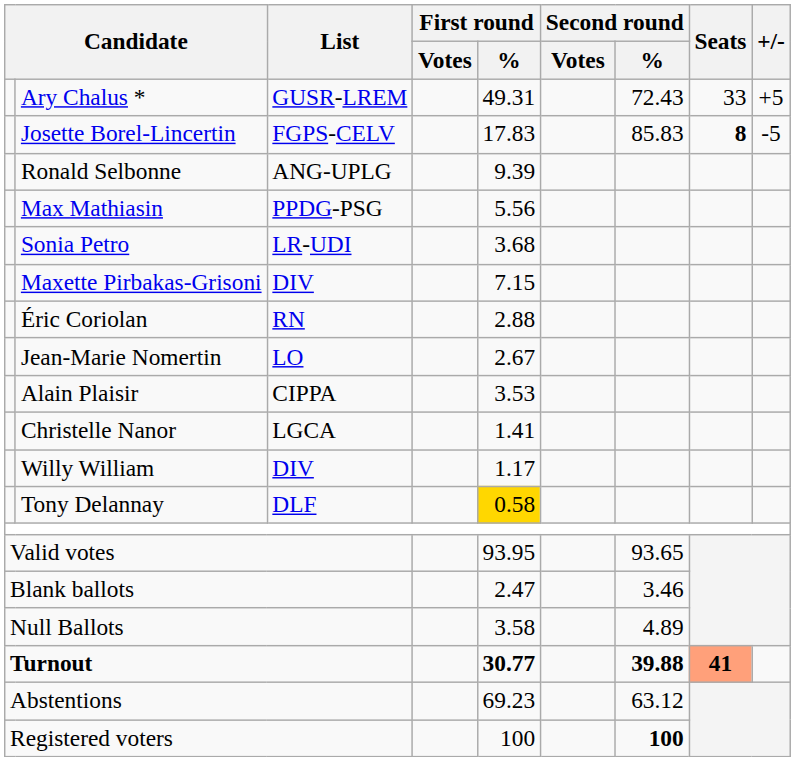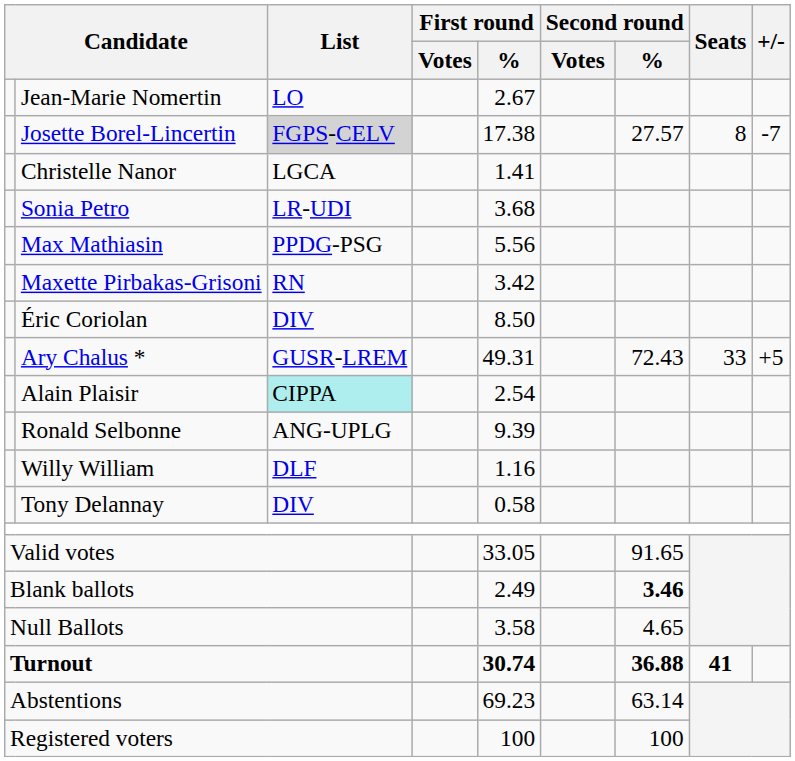rows swapped: (83, 97) <-> (121, 356)
(334, 134) no background -> (334, 134) lightgrey background
(509, 134) 17.83 -> (509, 134) 17.38
(657, 134) 85.83 -> (657, 134) 27.57
(741, 134) bold -> (741, 134) normal
(771, 134) -5 -> (771, 134) -7
rows swapped: (101, 171) <-> (98, 430)
rows swapped: (92, 208) <-> (75, 245)
(293, 282) DIV -> (289, 282) RN
(515, 282) 7.15 -> (515, 282) 3.42
(289, 319) RN -> (293, 319) DIV
(515, 319) 2.88 -> (515, 319) 8.50
(304, 393) no background -> (304, 393) paleturquoise background
(515, 393) 3.53 -> (515, 393) 2.54
(293, 467) DIV -> (294, 467) DLF
(515, 467) 1.17 -> (515, 467) 1.16
(294, 504) DLF -> (293, 504) DIV
(515, 504) gold background -> (515, 504) no background
(509, 552) 93.95 -> (509, 552) 33.05
(657, 552) 93.65 -> (657, 552) 91.65
(515, 589) 2.47 -> (515, 589) 2.49
(663, 589) normal -> (663, 589) bold
(663, 626) 4.89 -> (663, 626) 4.65
(509, 663) 30.77 -> (509, 663) 30.74
(657, 663) 39.88 -> (657, 663) 36.88
(720, 663) lightsalmon background -> (720, 663) no background
(657, 700) 63.12 -> (657, 700) 63.14
(666, 737) bold -> (666, 737) normal
